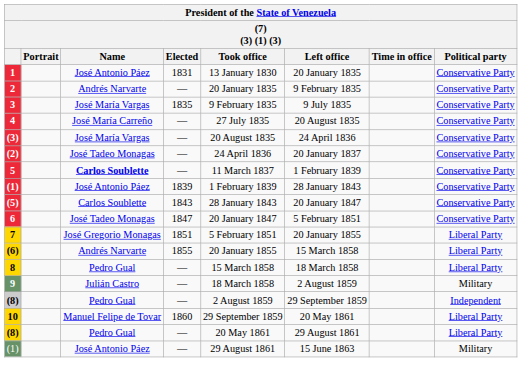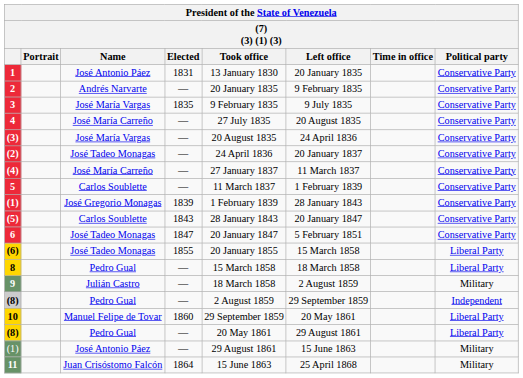+ row: (13, 170)
(112, 170) bold -> (113, 186) normal
(112, 186) José Antonio Páez -> (113, 202) José Gregorio Monagas
- row: (13, 235)
(112, 251) Andrés Narvarte -> (113, 251) José Tadeo Monagas
+ row: (13, 365)
